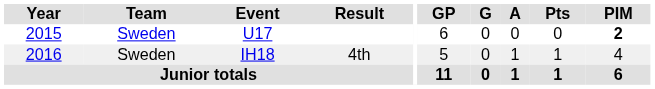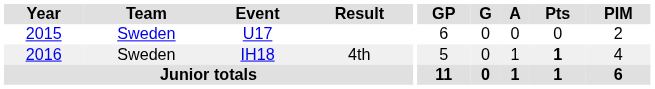(618, 34) bold -> (618, 34) normal
(558, 54) normal -> (558, 54) bold
